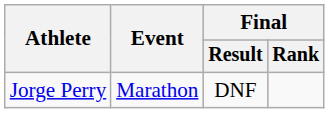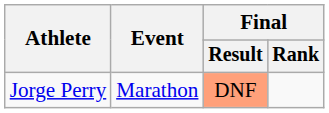(235, 90) no background -> (235, 90) lightsalmon background
